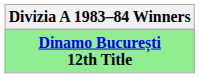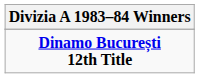(100, 51) lightgreen background -> (100, 51) no background
